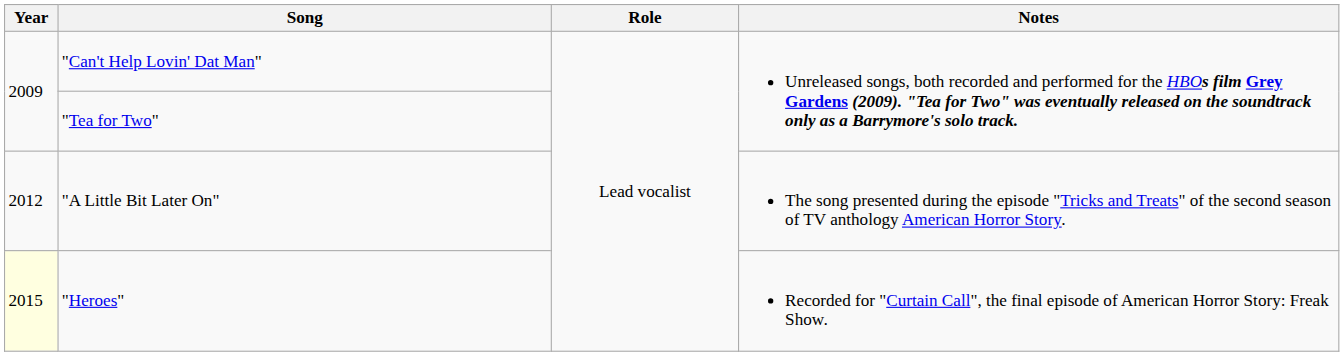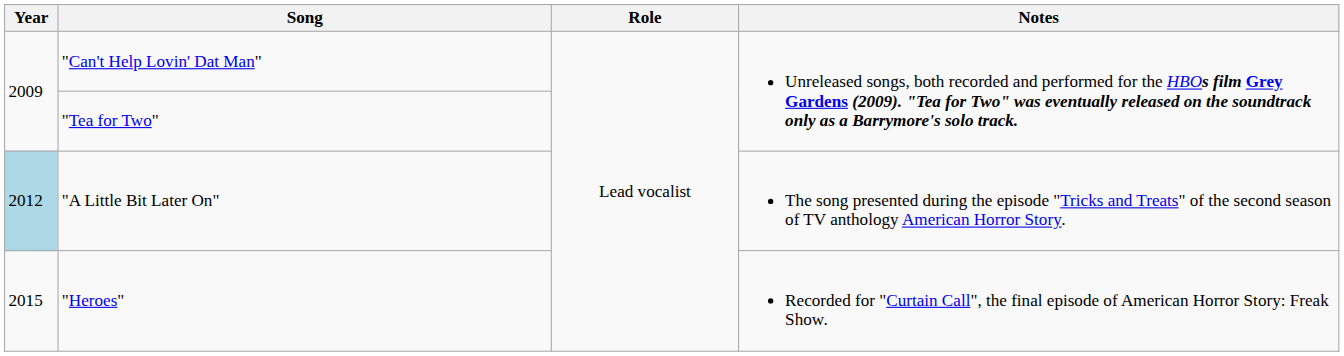(26, 200) no background -> (26, 200) lightblue background
(26, 300) lightyellow background -> (26, 300) no background
